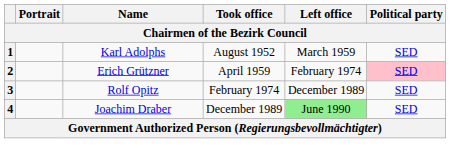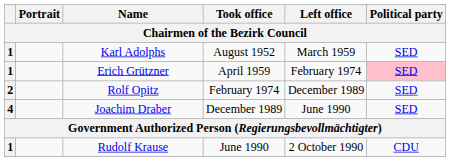(10, 71) 2 -> (10, 71) 1
(10, 90) 3 -> (10, 90) 2
(326, 109) lightgreen background -> (326, 109) no background
+ row: (133, 147)
